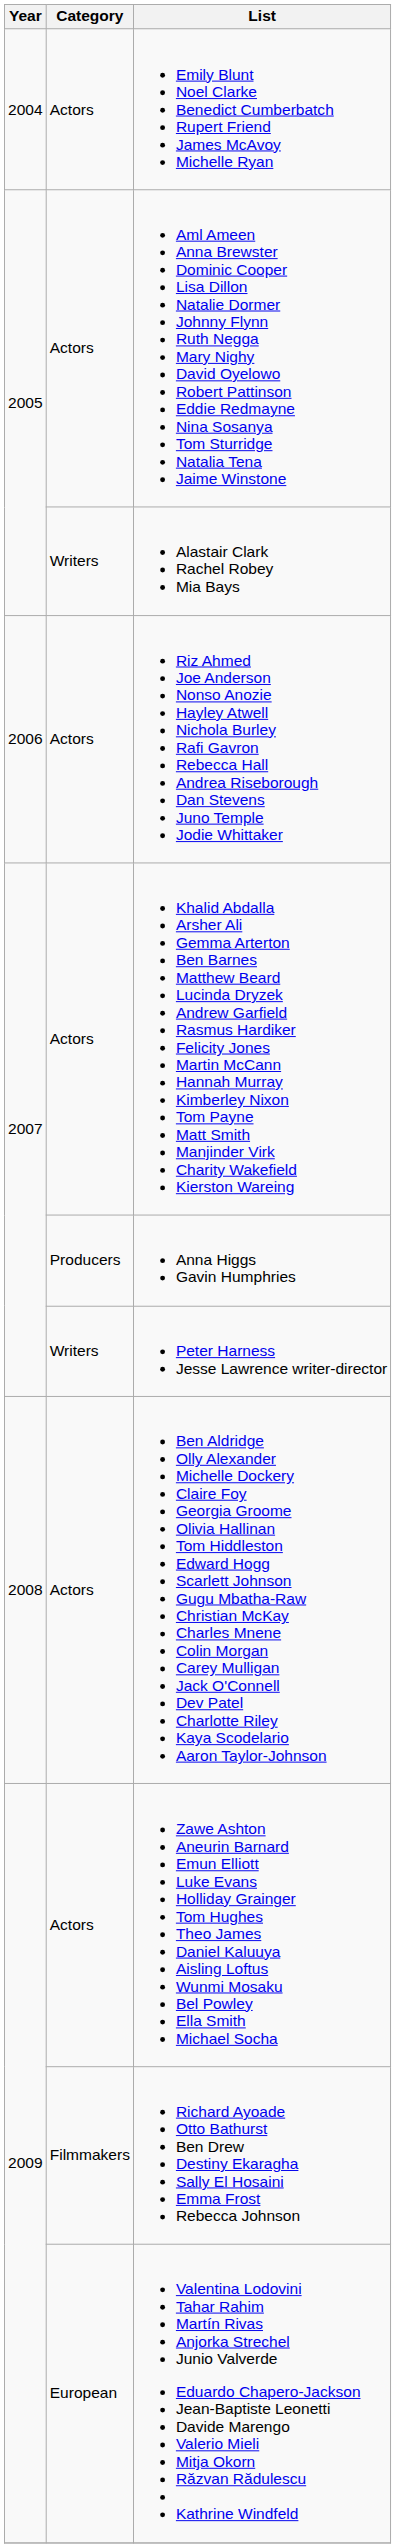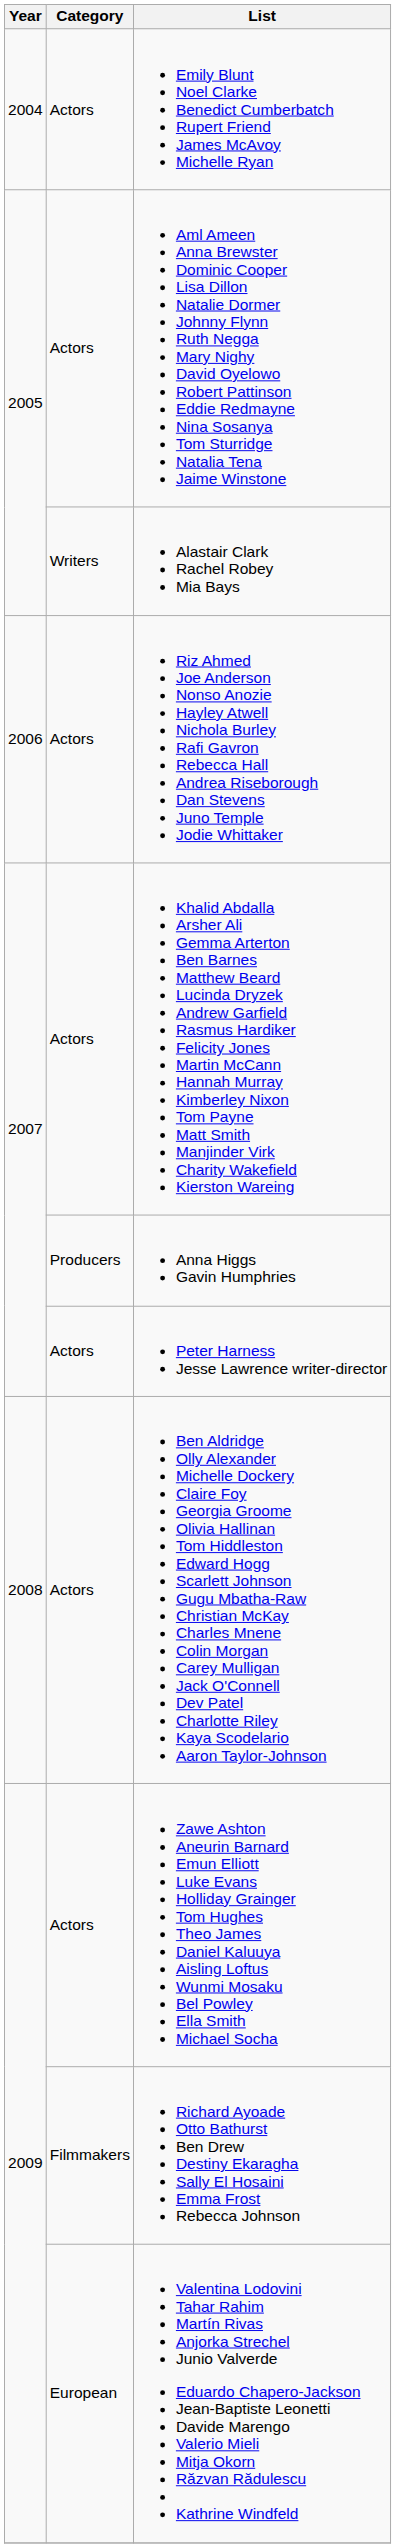(74, 1351) Writers -> (72, 1351) Actors
